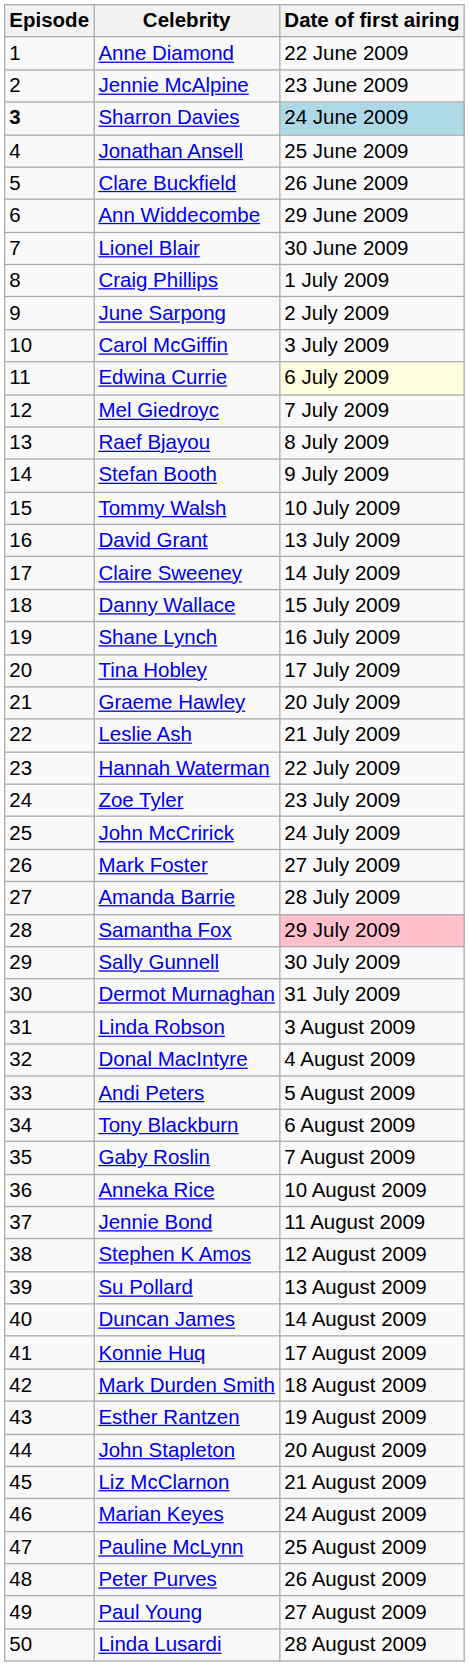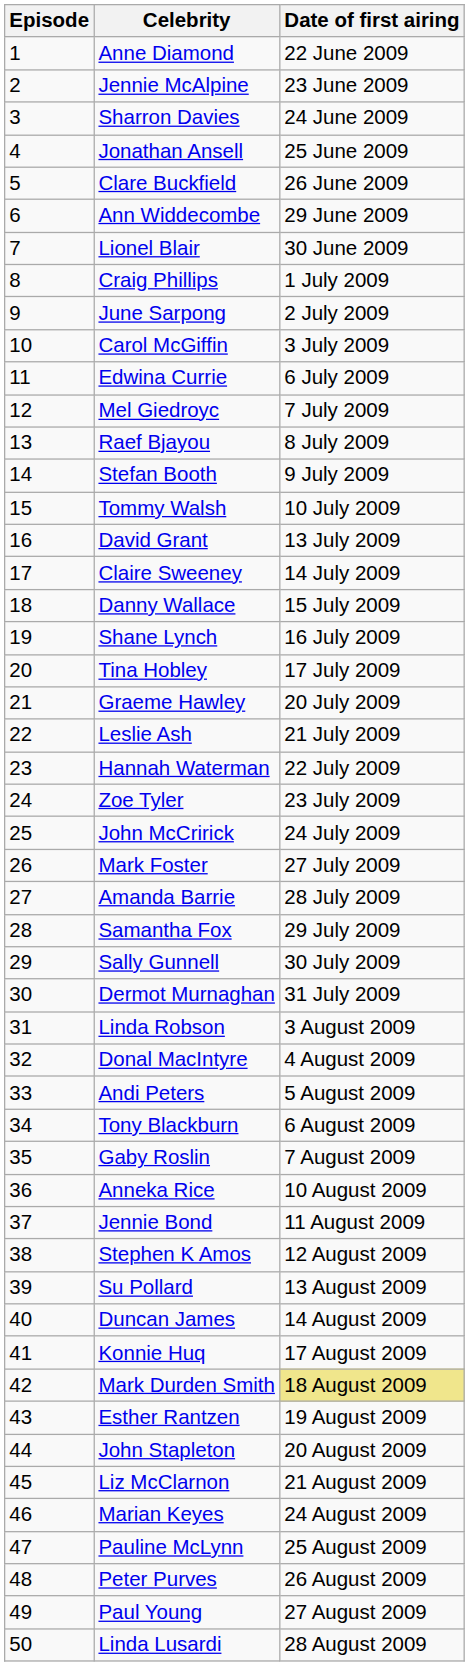(15, 118) bold -> (15, 118) normal
(346, 118) lightblue background -> (346, 118) no background
(337, 378) lightyellow background -> (337, 378) no background
(342, 930) pink background -> (342, 930) no background
(356, 1384) no background -> (356, 1384) khaki background
